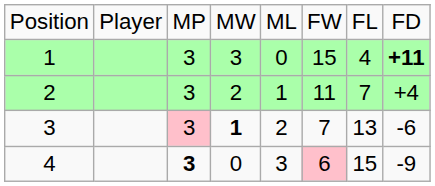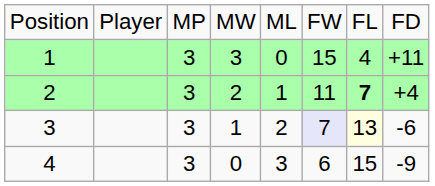(406, 57) bold -> (406, 57) normal
(365, 92) normal -> (365, 92) bold
(189, 127) pink background -> (189, 127) no background
(236, 127) bold -> (236, 127) normal
(324, 127) no background -> (324, 127) lavender background
(365, 127) no background -> (365, 127) lightyellow background
(189, 163) bold -> (189, 163) normal
(324, 163) pink background -> (324, 163) no background
